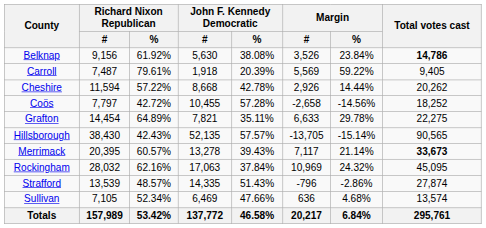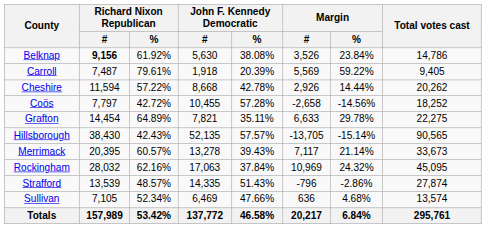(105, 55) normal -> (105, 55) bold
(432, 55) bold -> (432, 55) normal
(432, 151) bold -> (432, 151) normal
